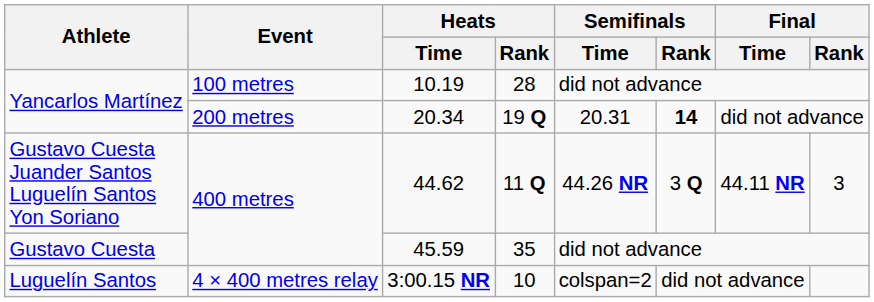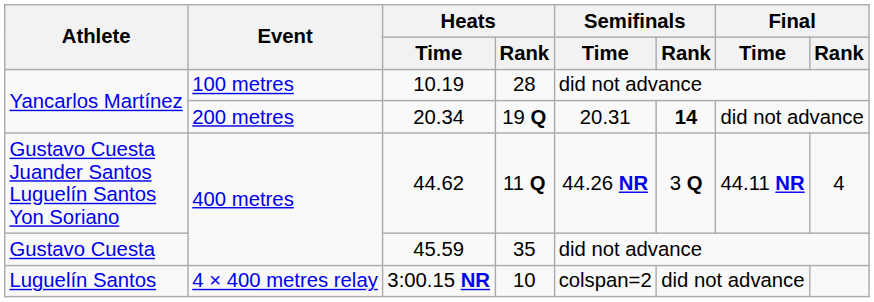(839, 183) 3 -> (839, 183) 4
